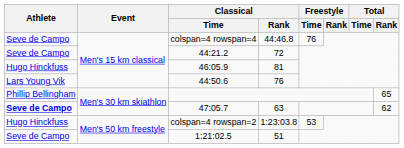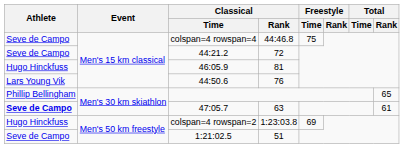(311, 39) 76 -> (311, 39) 75
(386, 109) 62 -> (386, 109) 61
(311, 123) 53 -> (311, 123) 69
